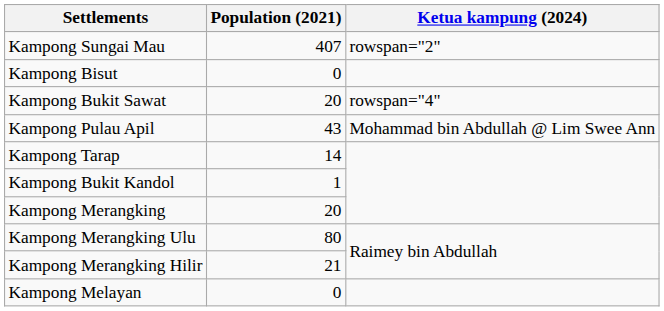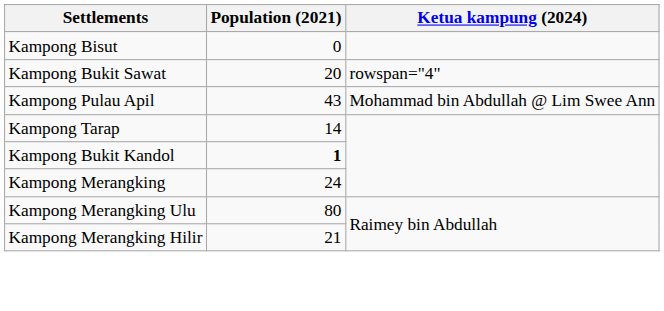- row: (87, 45)
(337, 182) normal -> (337, 155) bold
(333, 210) 20 -> (333, 182) 24
- row: (75, 292)
